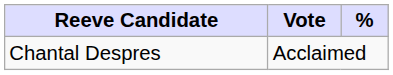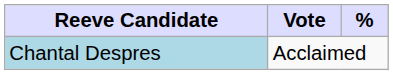(85, 52) no background -> (85, 52) lightblue background
